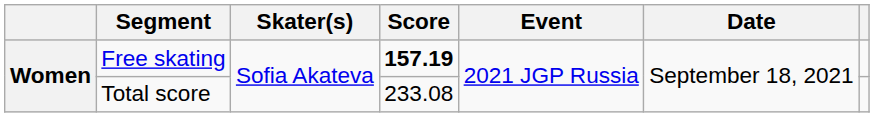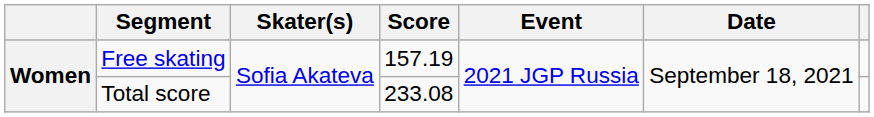(419, 58) bold -> (419, 58) normal
